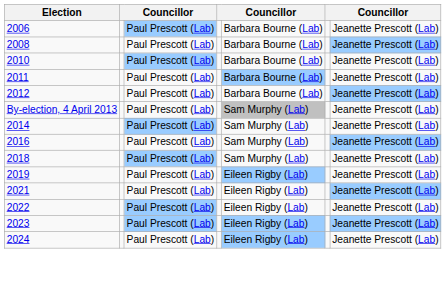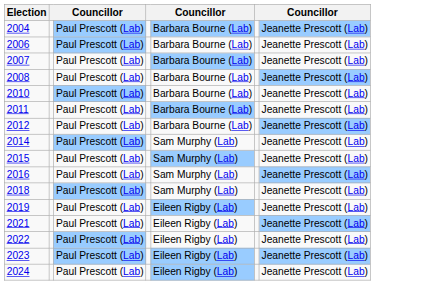+ row: (18, 28)
+ row: (18, 61)
- row: (62, 110)
+ row: (18, 158)
